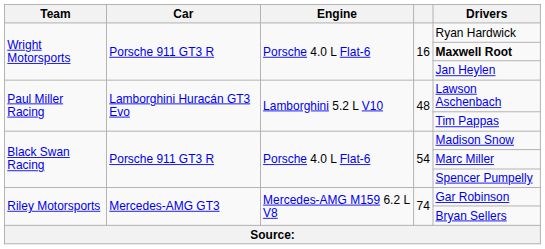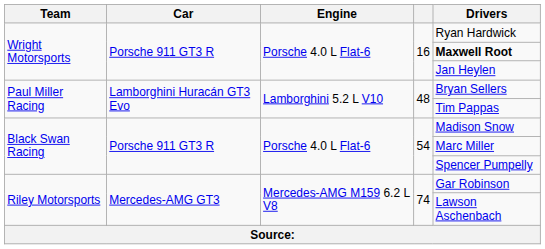(468, 96) Lawson Aschenbach -> (471, 89) Bryan Sellers
(471, 215) Bryan Sellers -> (468, 209) Lawson Aschenbach
